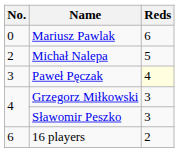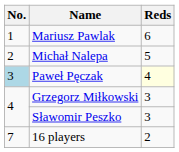(11, 35) 0 -> (11, 35) 1
(11, 76) no background -> (11, 76) lightblue background
(11, 137) 6 -> (11, 137) 7
